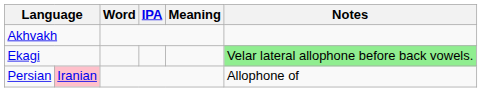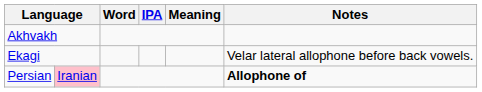(350, 55) lightgreen background -> (350, 55) no background
(263, 76) normal -> (267, 76) bold
